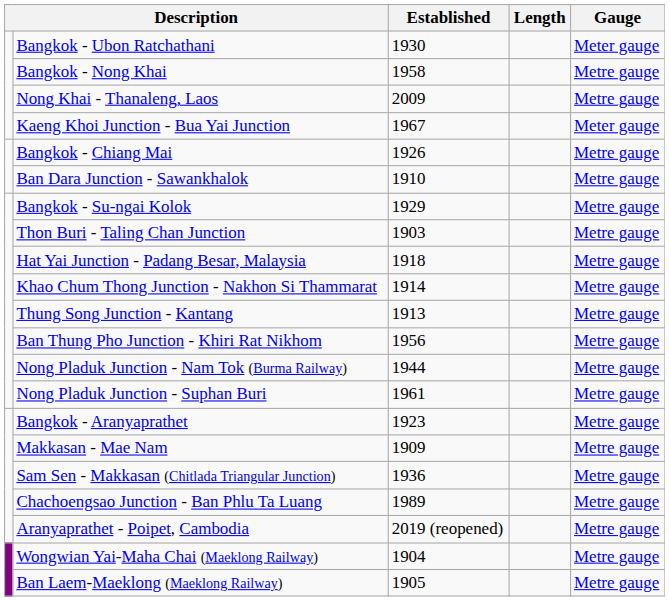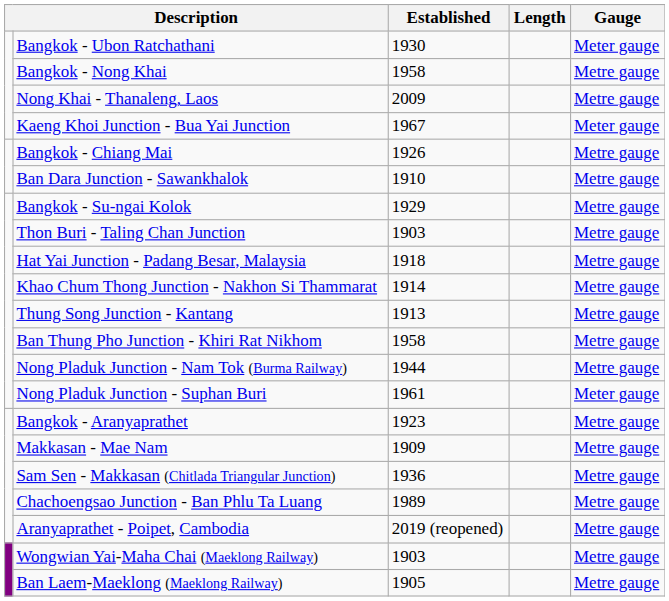(409, 340) 1956 -> (409, 340) 1958
(617, 394) Metre gauge -> (617, 394) Meter gauge
(409, 555) 1904 -> (409, 555) 1903
